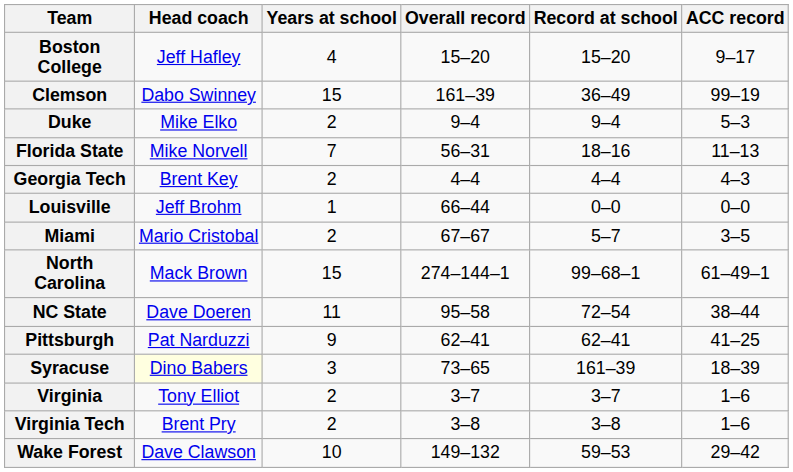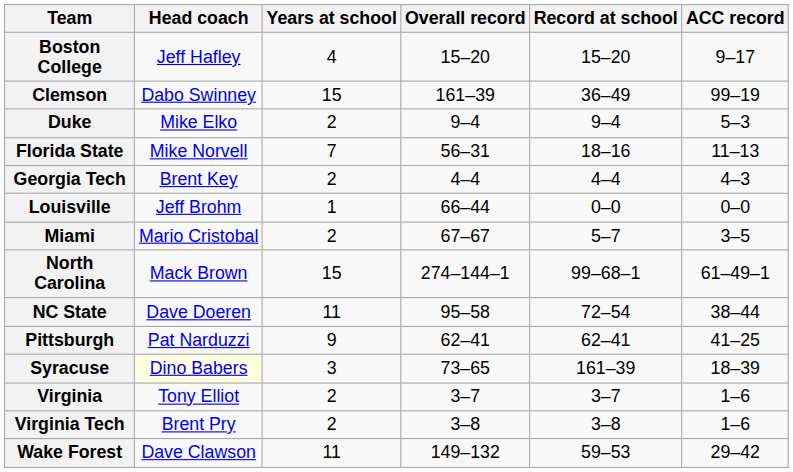(332, 452) 10 -> (332, 452) 11
